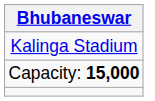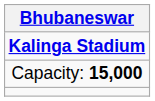(74, 45) normal -> (77, 45) bold
